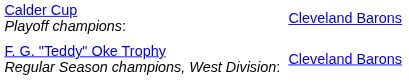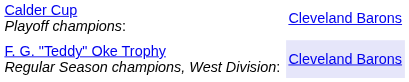(345, 59) no background -> (345, 59) lavender background
